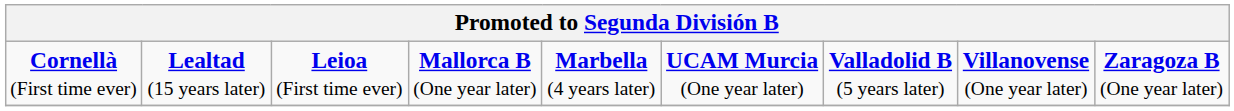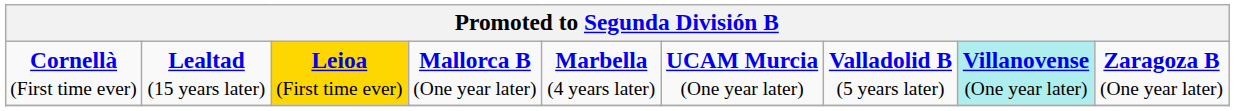(339, 73) no background -> (339, 73) gold background
(1026, 73) no background -> (1026, 73) paleturquoise background
